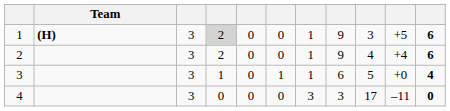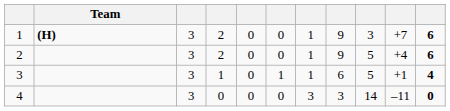(221, 34) lightgrey background -> (221, 34) no background
(400, 34) +5 -> (400, 34) +7
(371, 55) 4 -> (371, 55) 5
(400, 75) +0 -> (400, 75) +1
(371, 95) 17 -> (371, 95) 14
